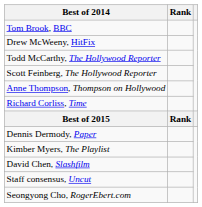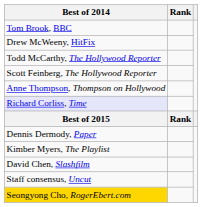(47, 103) no background -> (47, 103) lavender background
(69, 194) no background -> (69, 194) gold background
